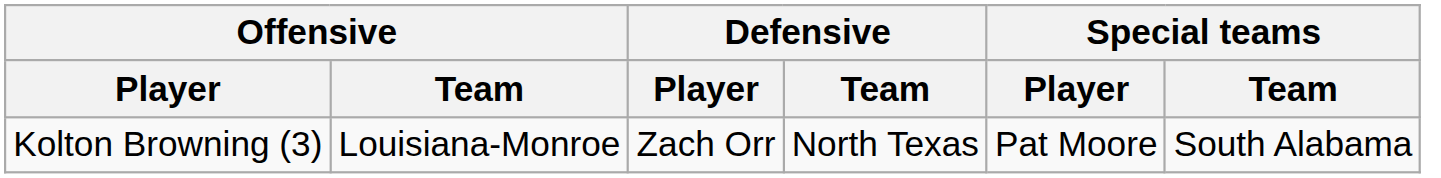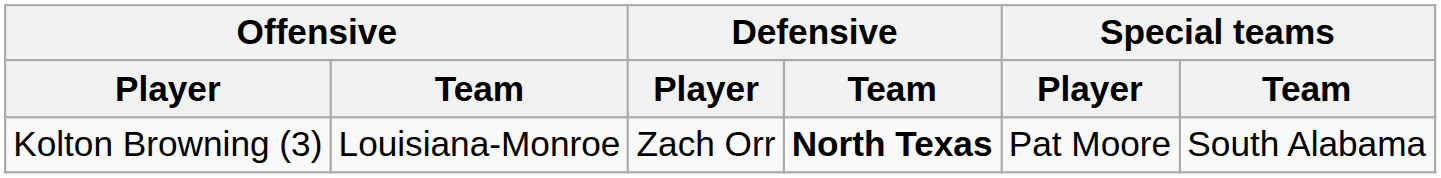(885, 144) normal -> (892, 144) bold
